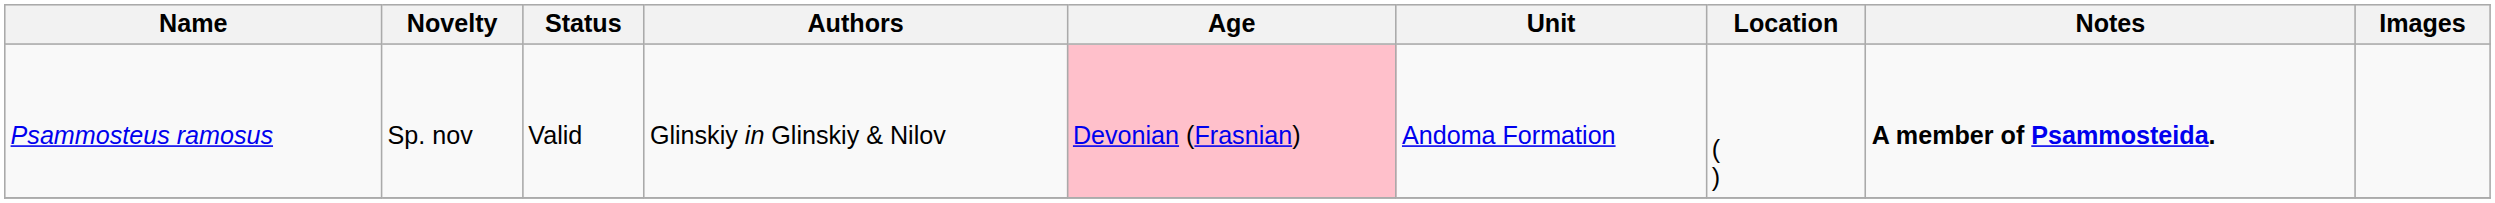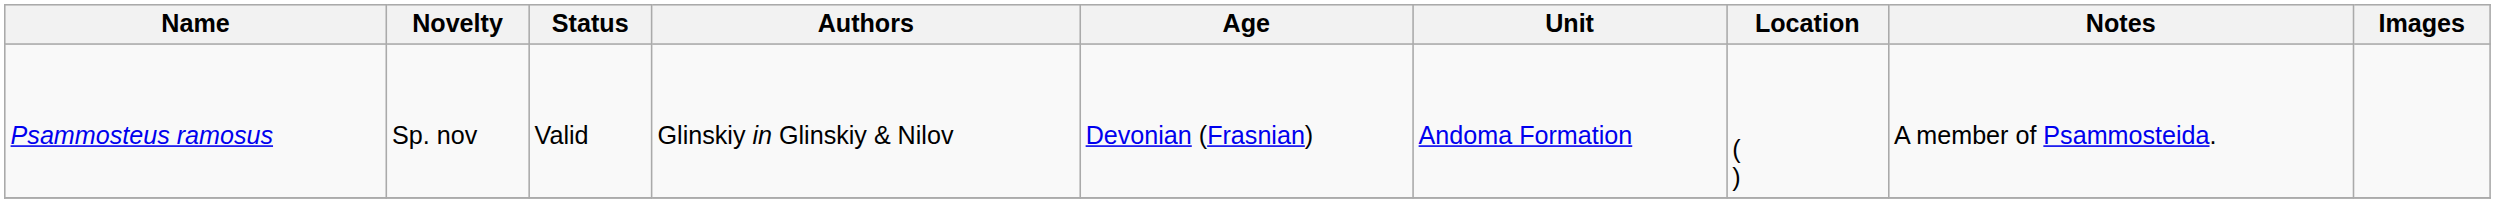(1187, 134) pink background -> (1199, 134) no background
(2044, 134) bold -> (2055, 134) normal
